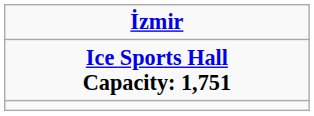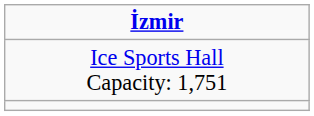(157, 69) bold -> (157, 69) normal
